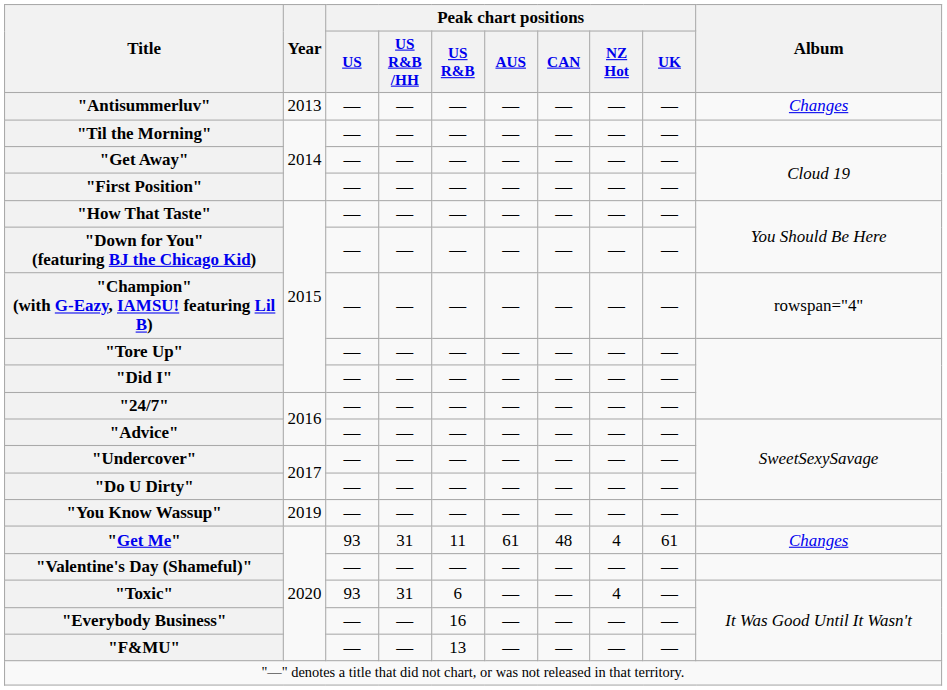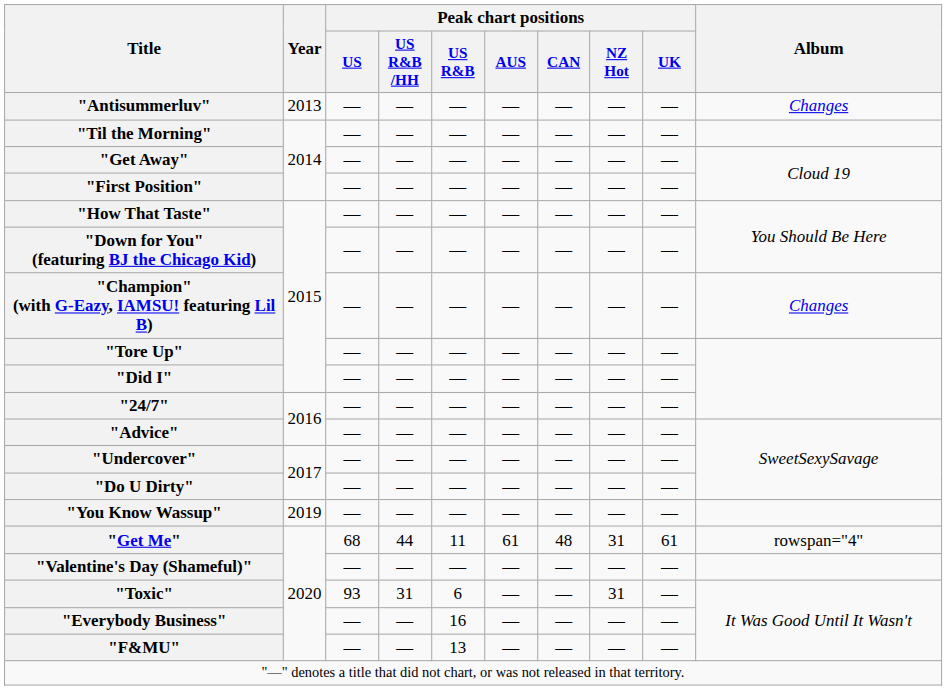(819, 305) rowspan="4" -> (819, 305) Changes
(352, 539) 93 -> (352, 539) 68
(405, 539) 31 -> (405, 539) 44
(617, 539) 4 -> (617, 539) 31
(819, 539) Changes -> (819, 539) rowspan="4"
(617, 593) 4 -> (617, 593) 31
